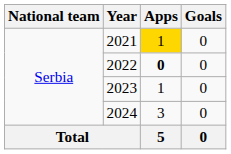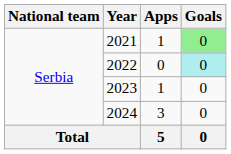(161, 40) gold background -> (161, 40) no background
(203, 40) no background -> (203, 40) lightgreen background
(161, 64) bold -> (161, 64) normal
(203, 64) no background -> (203, 64) paleturquoise background
